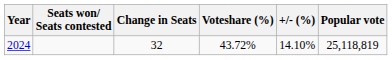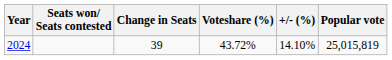(157, 45) 32 -> (157, 45) 39
(352, 45) 25,118,819 -> (352, 45) 25,015,819
